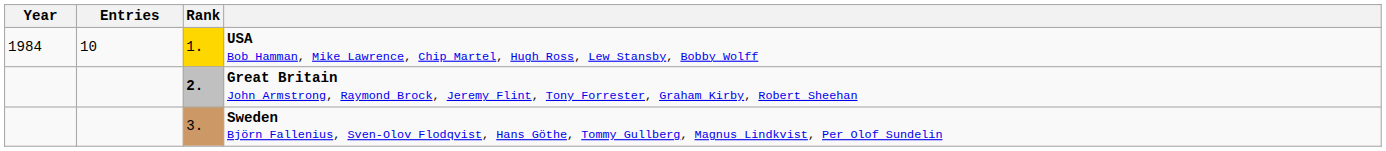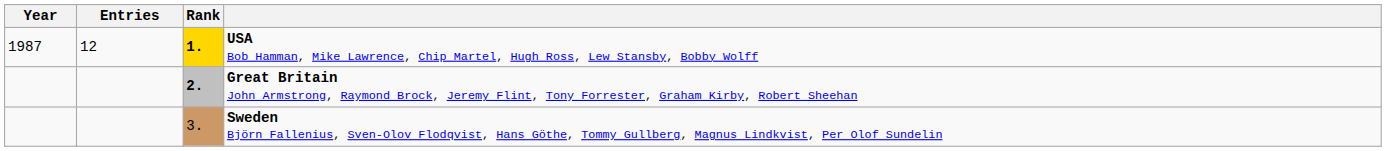(25, 47) 1984 -> (25, 47) 1987
(89, 47) 10 -> (89, 47) 12
(195, 47) normal -> (195, 47) bold
